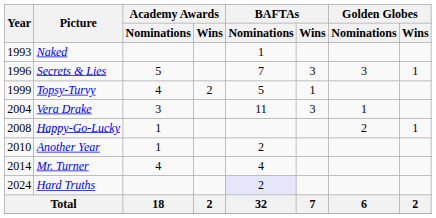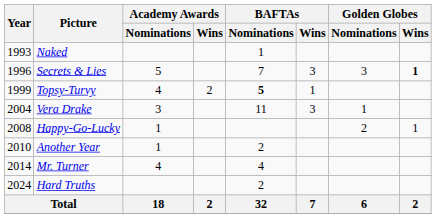(415, 71) normal -> (415, 71) bold
(261, 90) normal -> (261, 90) bold
(261, 185) lavender background -> (261, 185) no background
